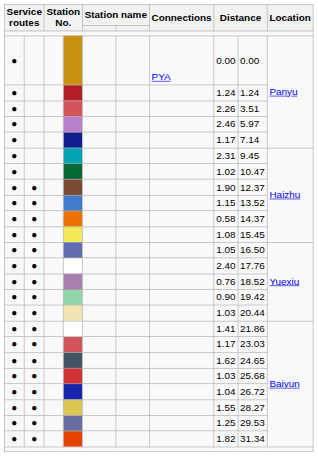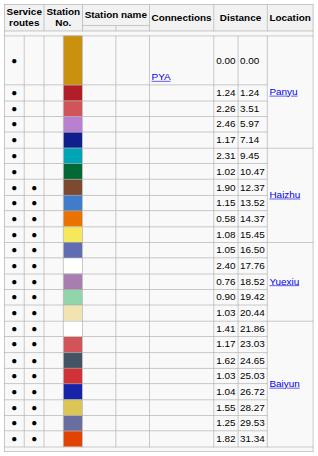(252, 376) 25.68 -> (252, 376) 25.03
